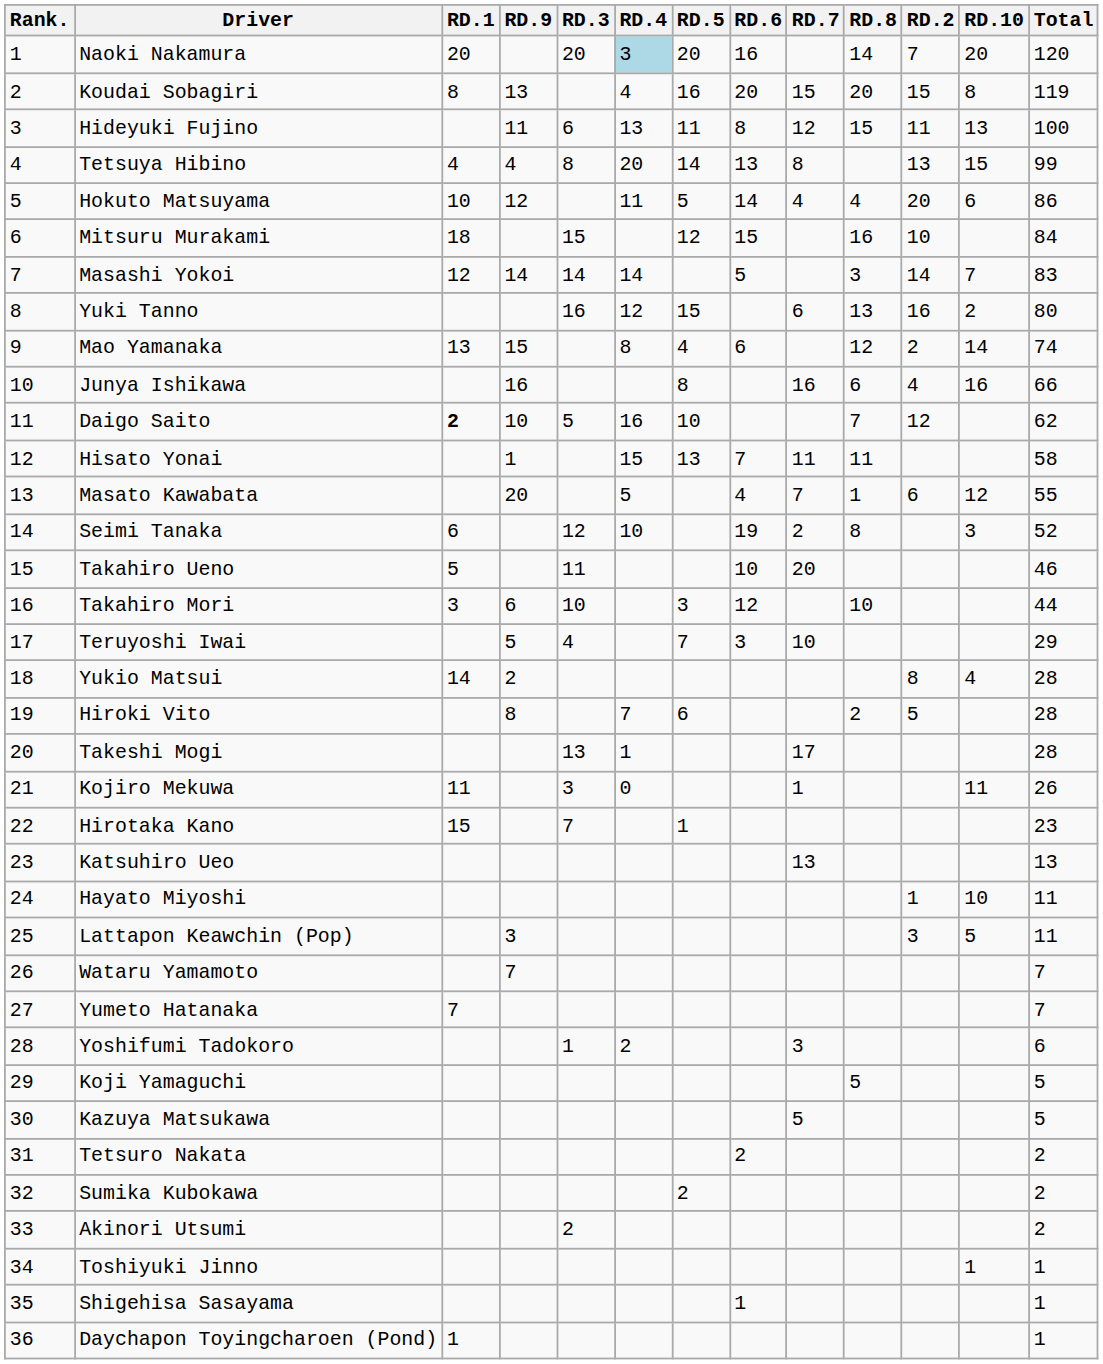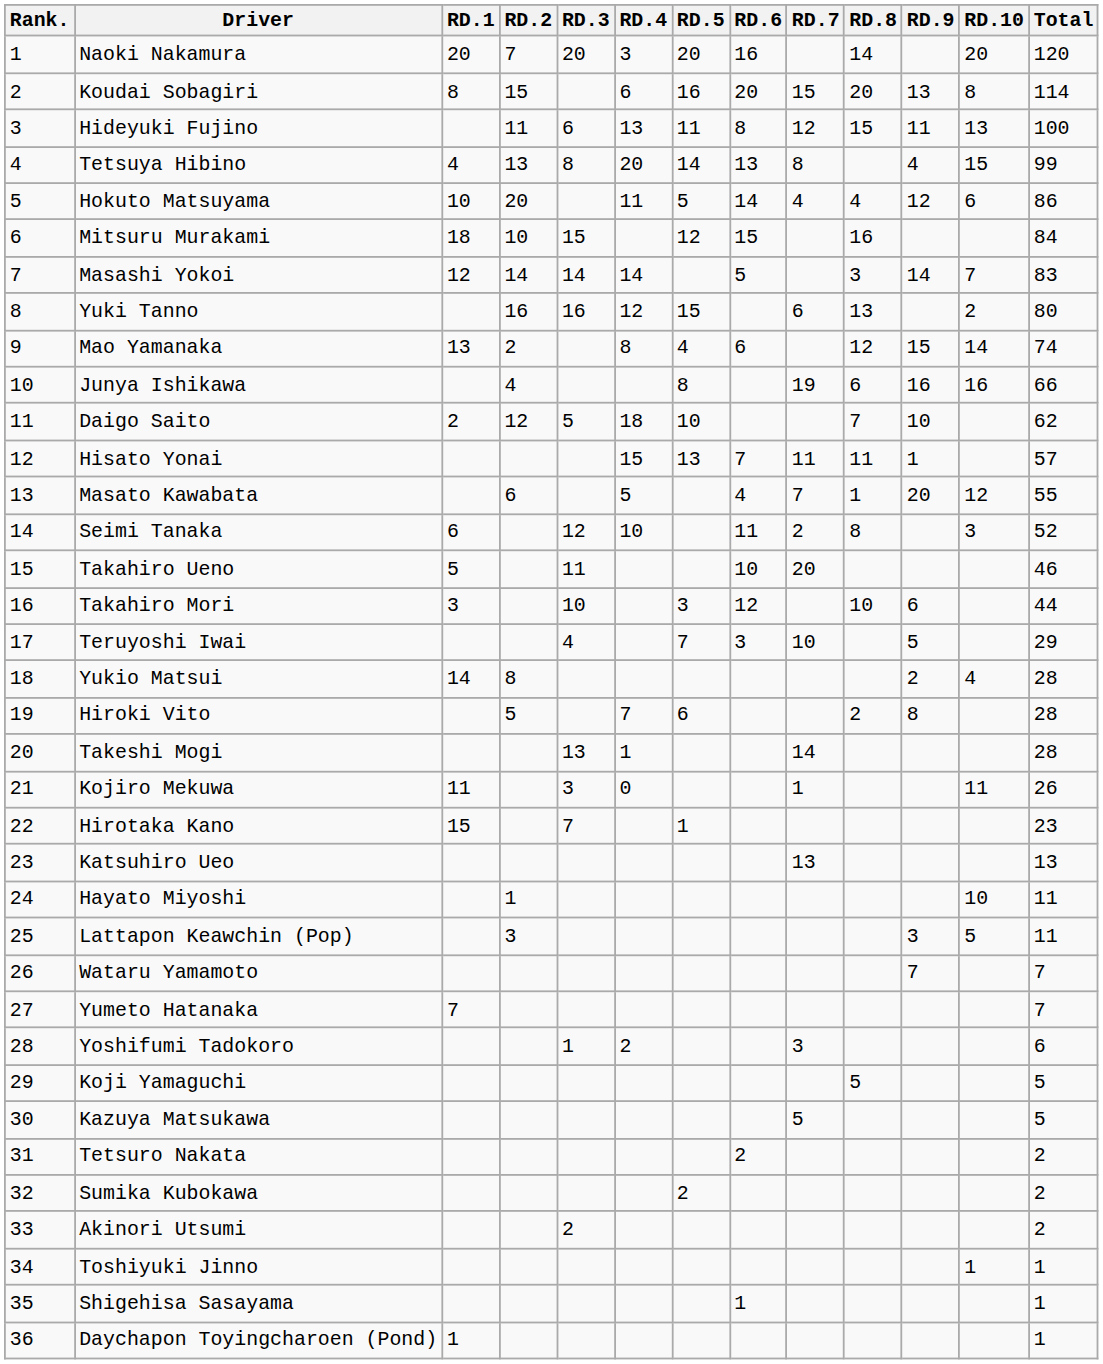columns swapped: (931, 21) <-> (528, 21)
(625, 55) lightblue background -> (625, 55) no background
(625, 91) 4 -> (625, 91) 6
(1052, 91) 119 -> (1052, 91) 114
(804, 385) 16 -> (804, 385) 19
(453, 422) bold -> (453, 422) normal
(631, 422) 16 -> (631, 422) 18
(1046, 459) 58 -> (1046, 459) 57
(746, 532) 19 -> (746, 532) 11
(804, 753) 17 -> (804, 753) 14
